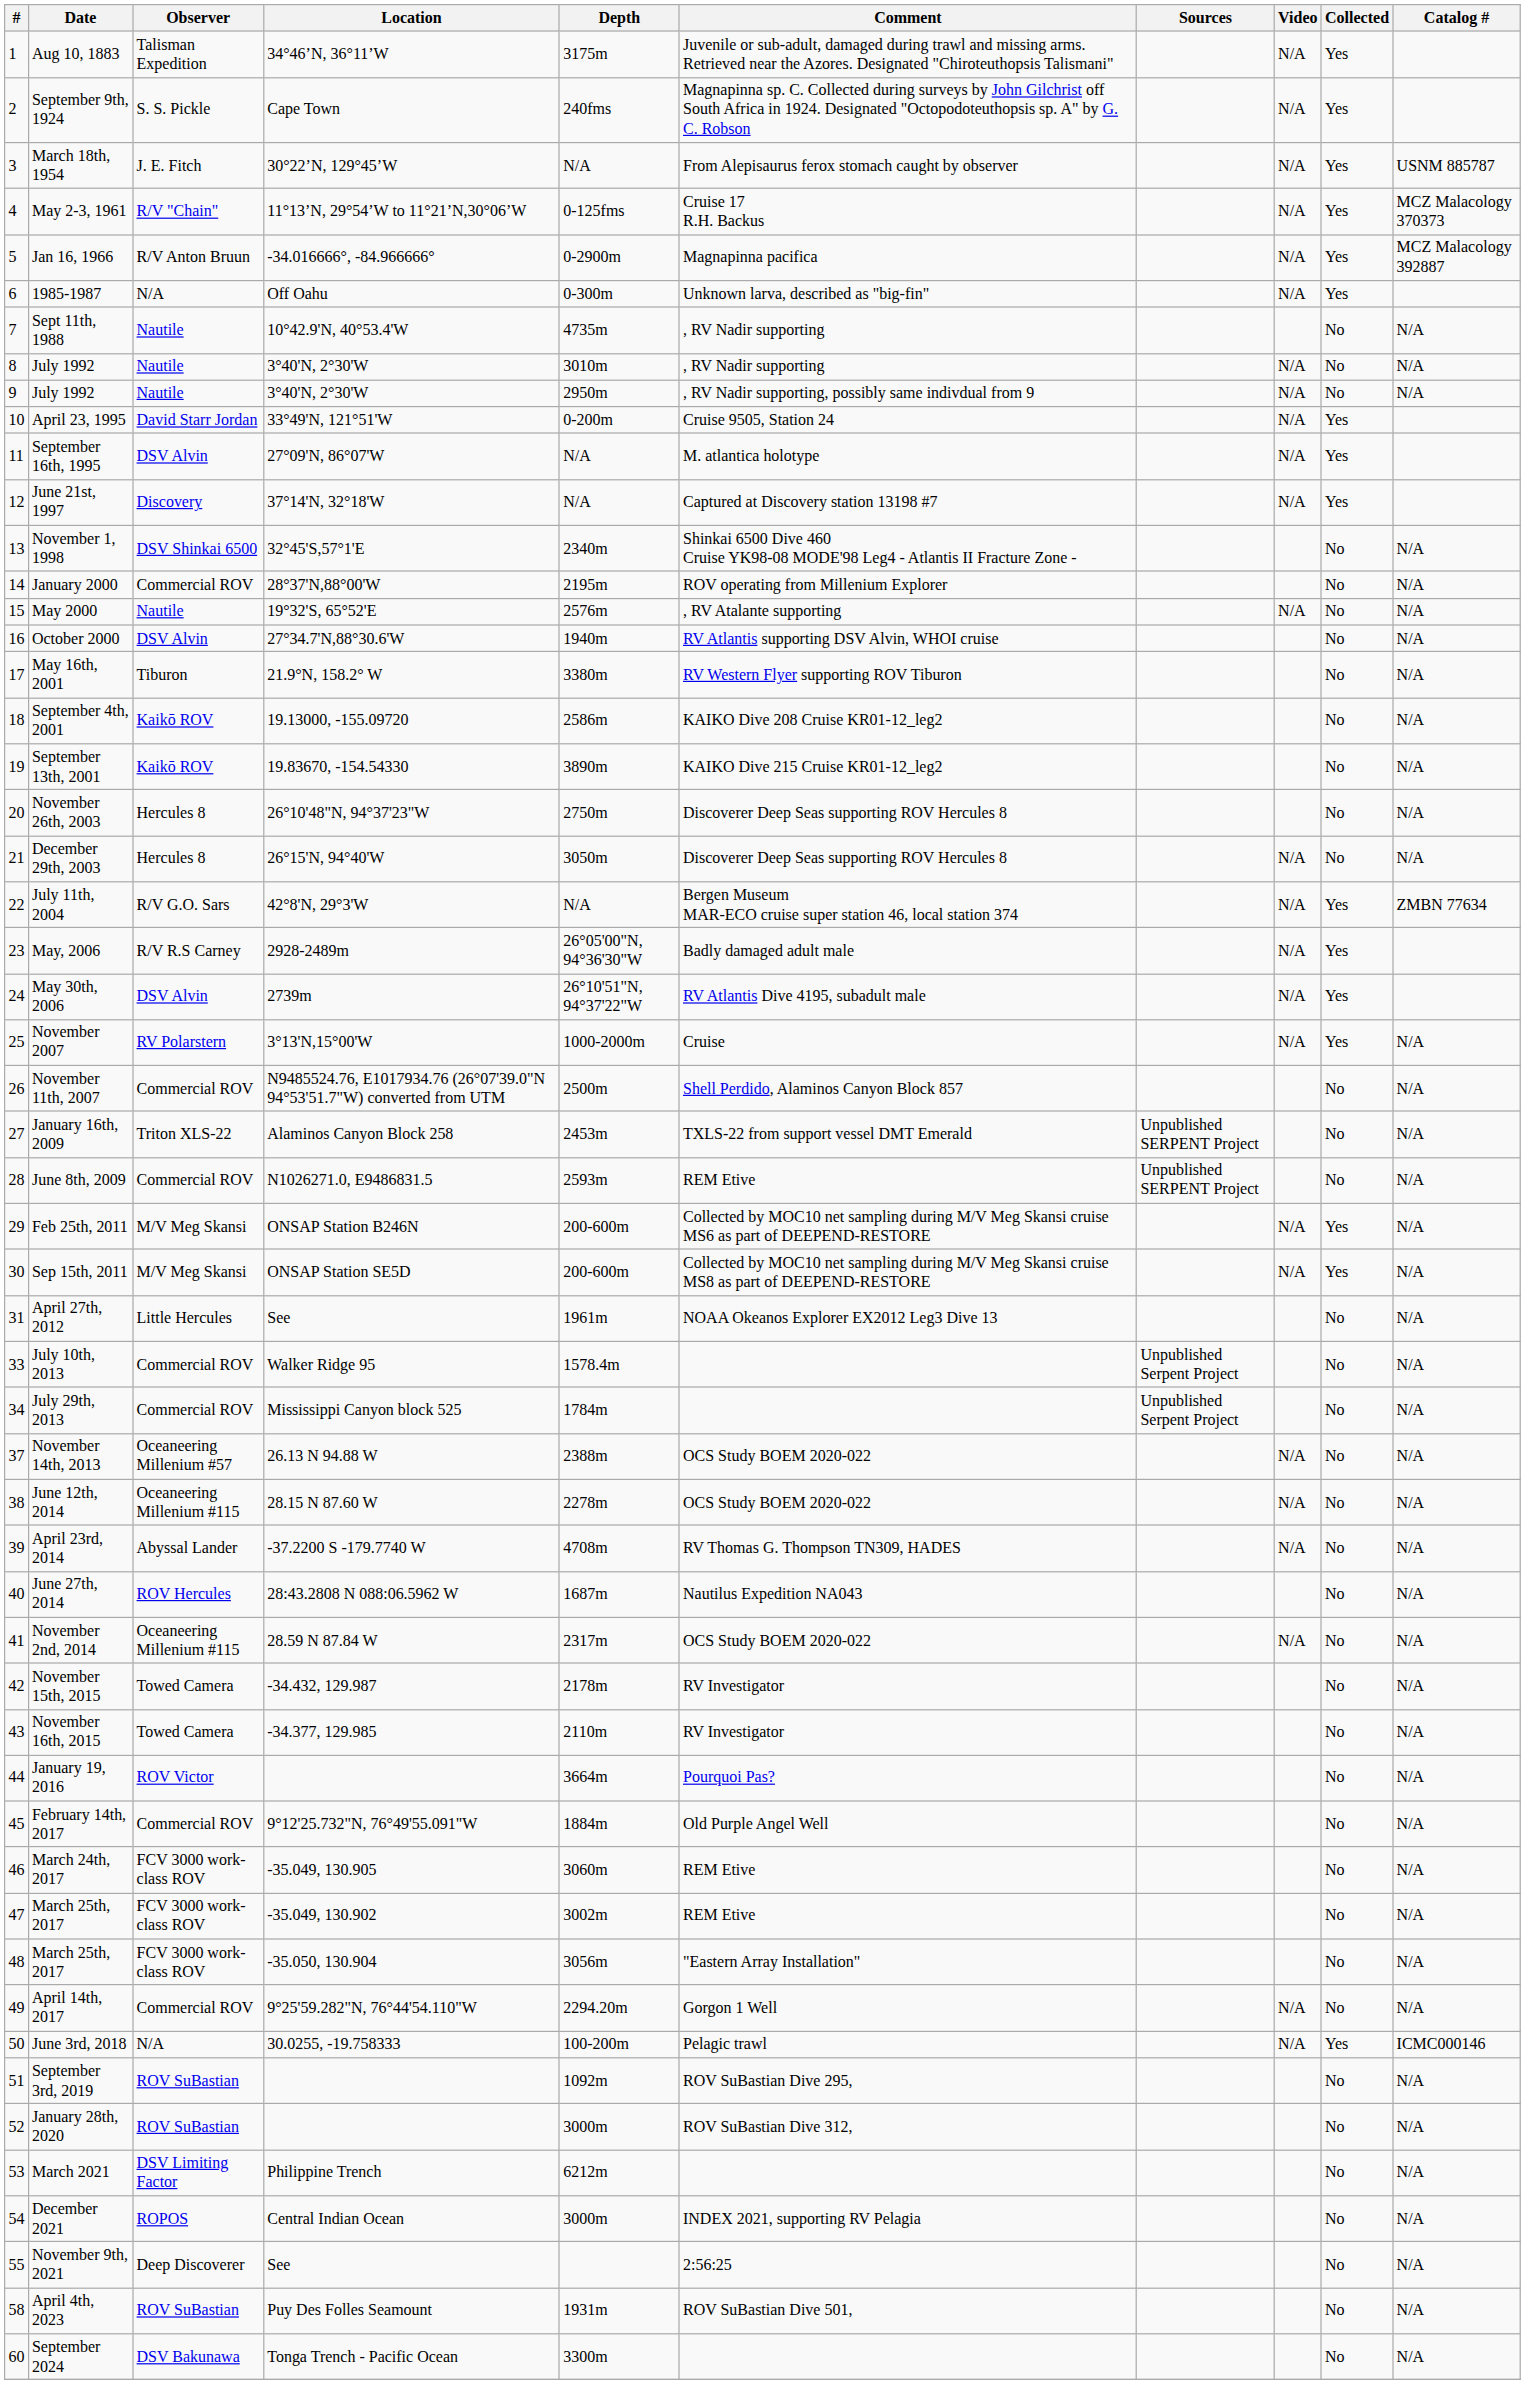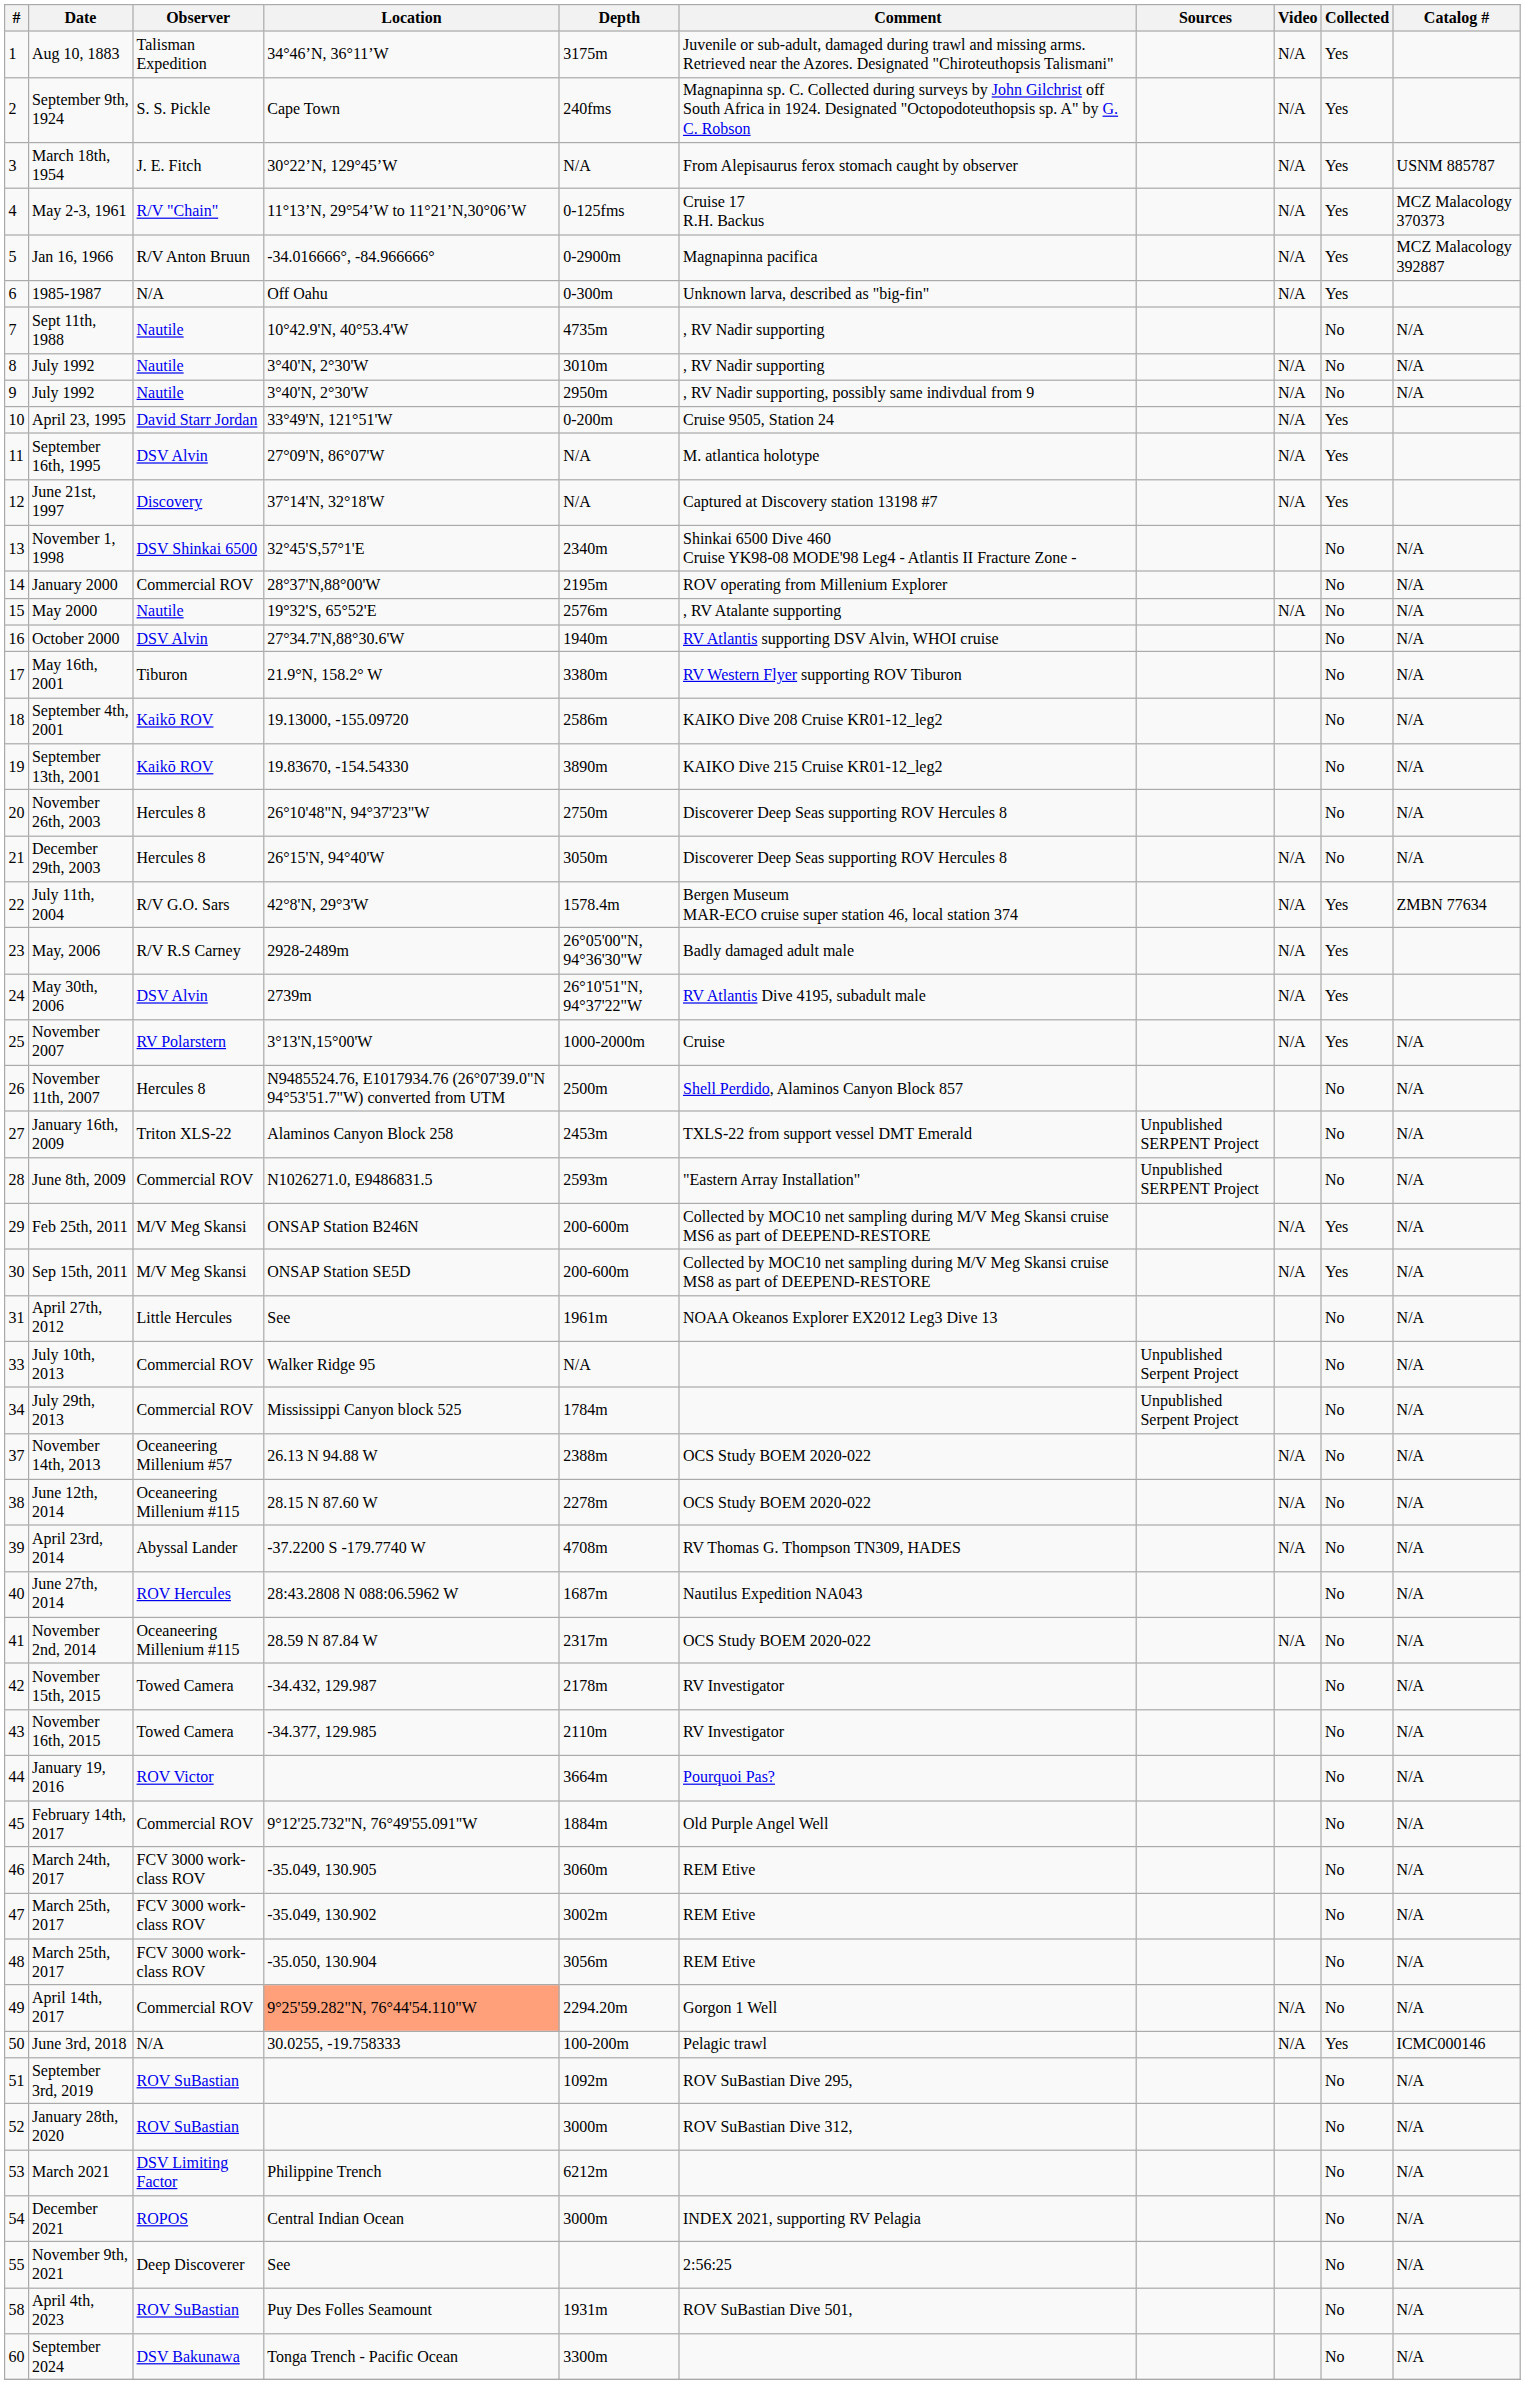(577, 904) N/A -> (592, 904) 1578.4m
(195, 1088) Commercial ROV -> (171, 1088) Hercules 8
(719, 1180) REM Etive -> (772, 1180) "Eastern Array Installation"
(592, 1364) 1578.4m -> (577, 1364) N/A
(772, 1962) "Eastern Array Installation" -> (719, 1962) REM Etive
(372, 2008) no background -> (372, 2008) lightsalmon background
